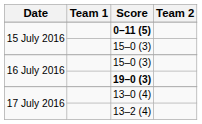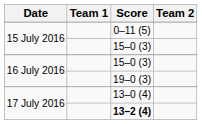(132, 30) bold -> (132, 30) normal
(132, 79) bold -> (132, 79) normal
(132, 111) normal -> (132, 111) bold
